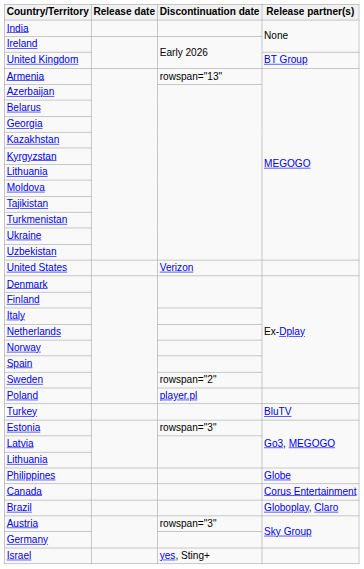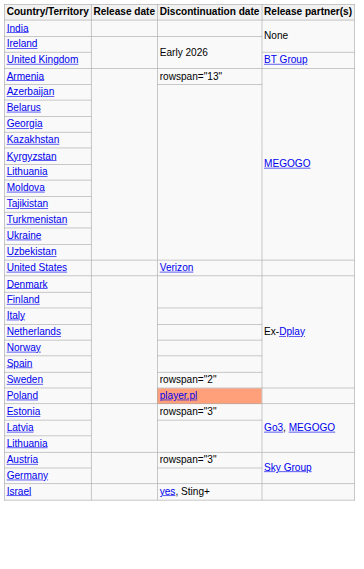(178, 396) no background -> (178, 396) lightsalmon background
- row: (22, 412)
- row: (31, 476)
- row: (24, 492)
- row: (19, 508)
